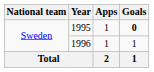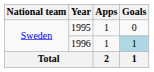(134, 28) bold -> (134, 28) normal
(134, 43) no background -> (134, 43) lightblue background
